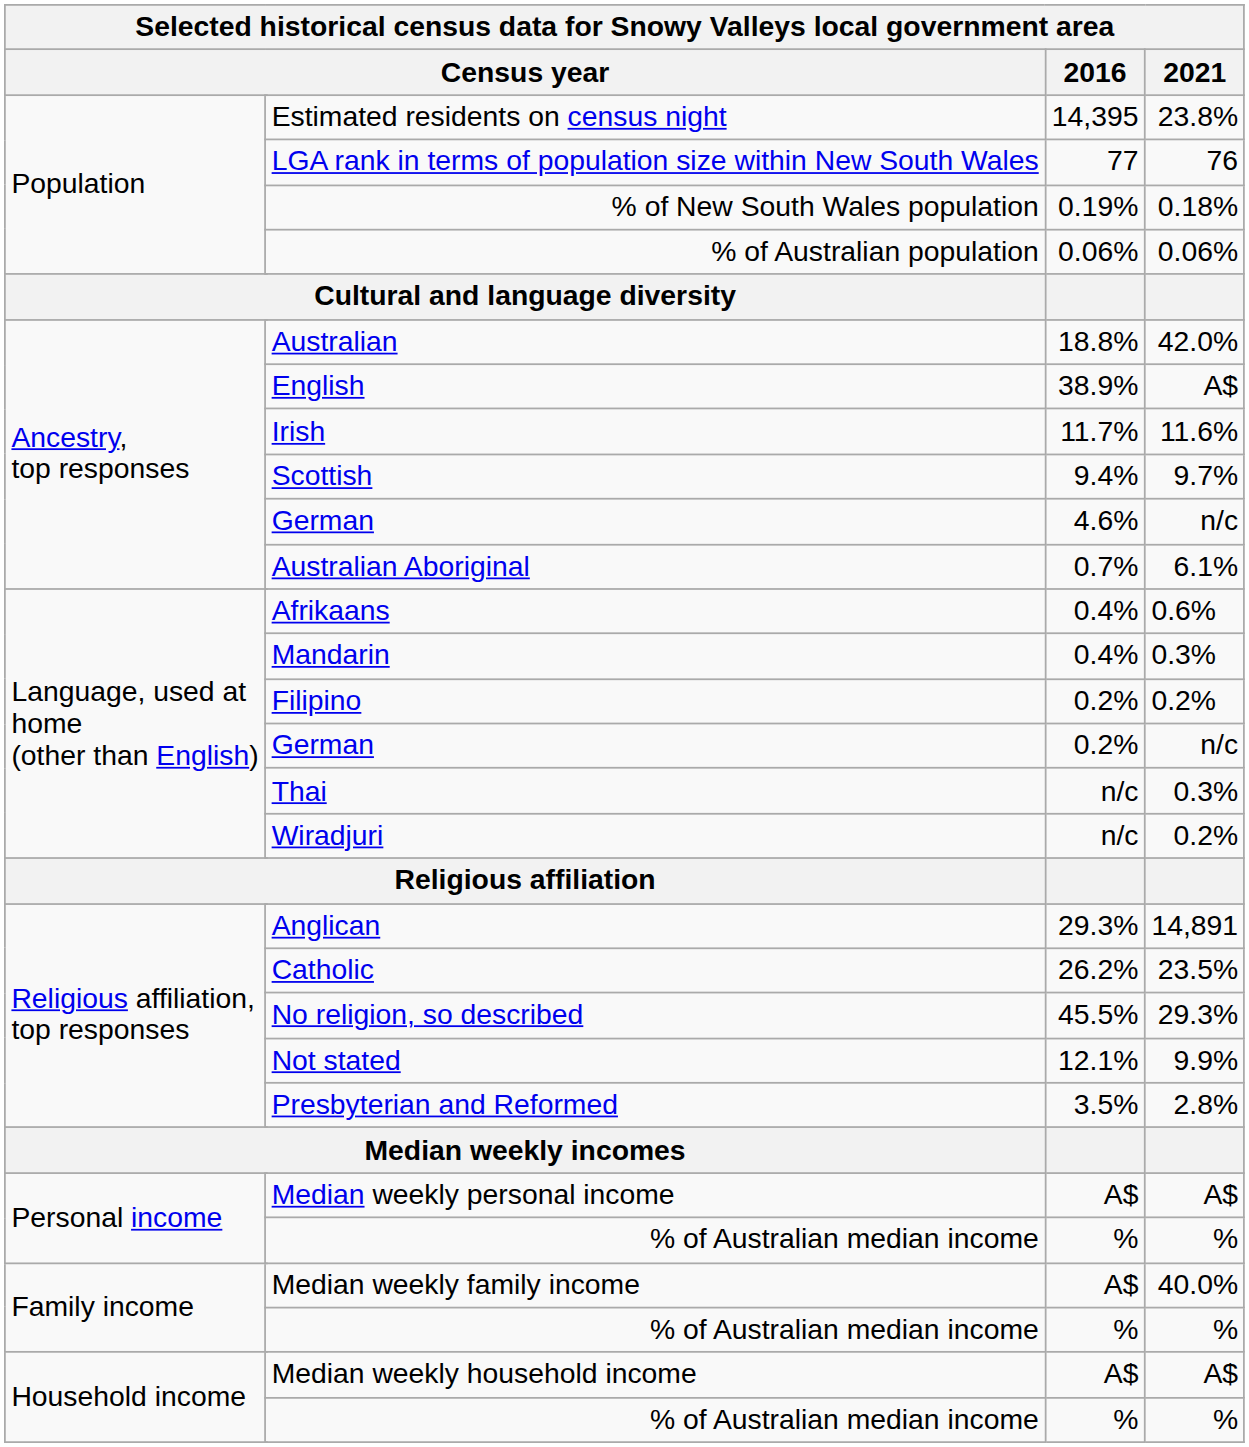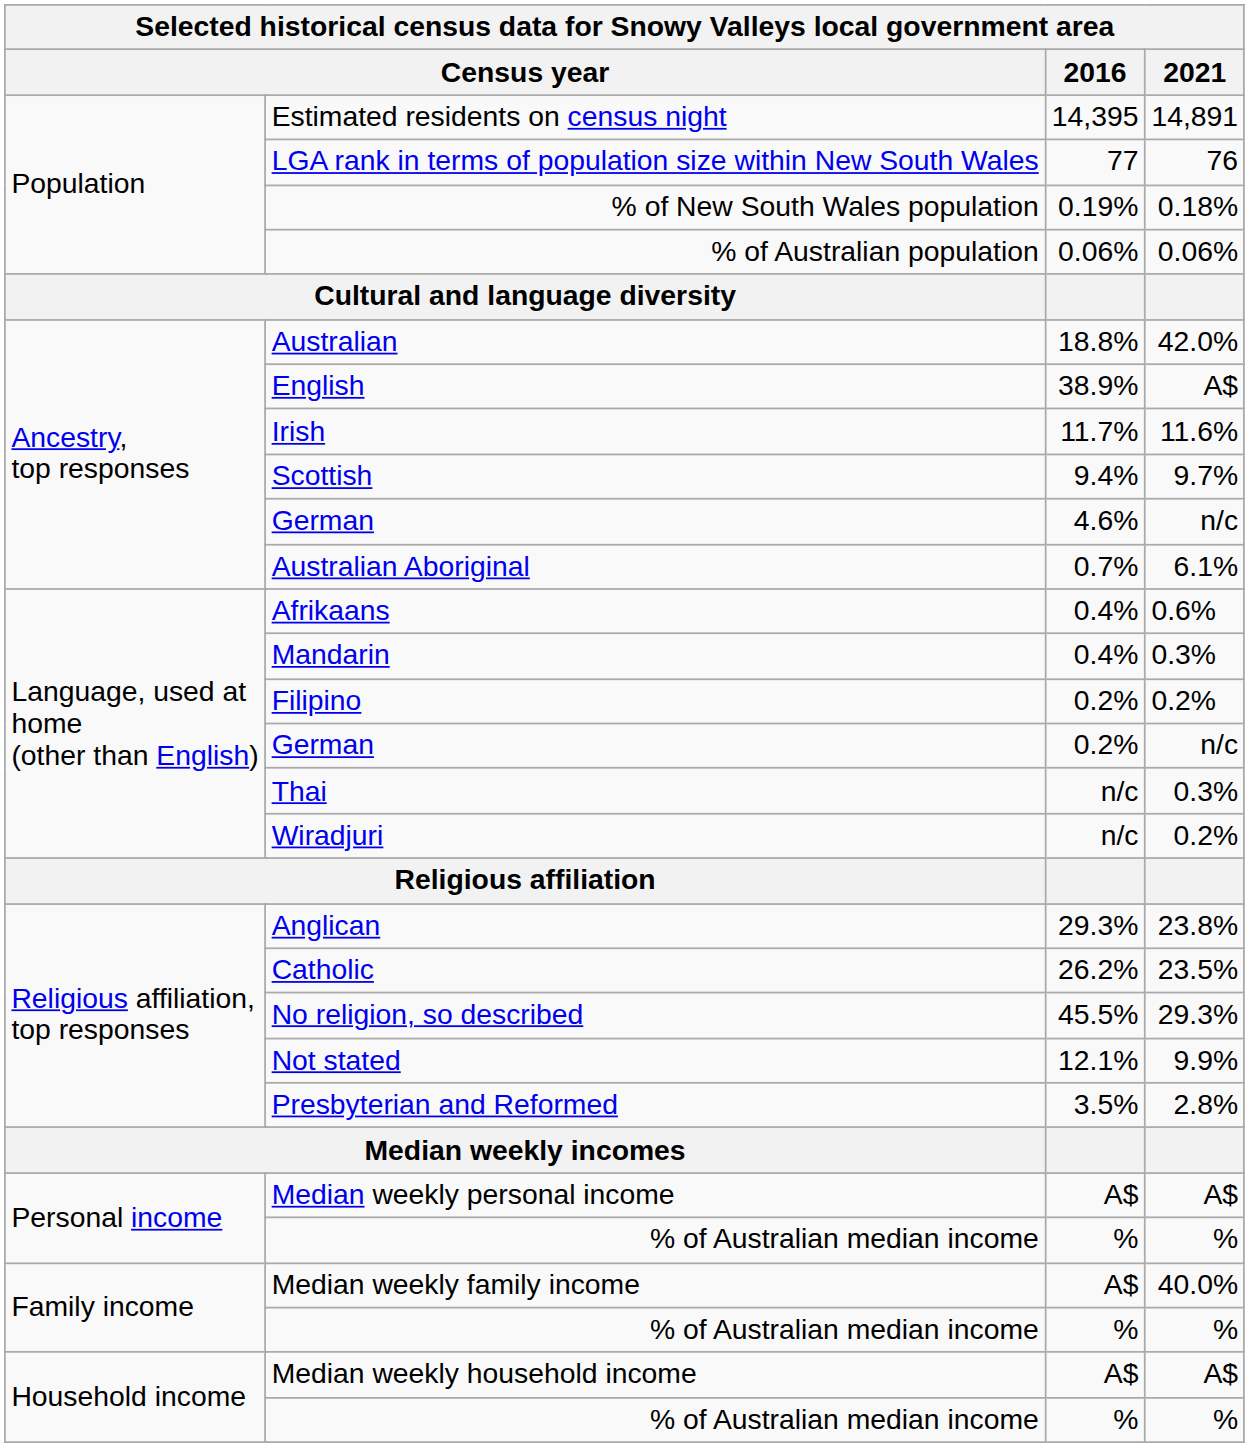(1198, 116) 23.8% -> (1195, 116) 14,891
(1195, 925) 14,891 -> (1198, 925) 23.8%
